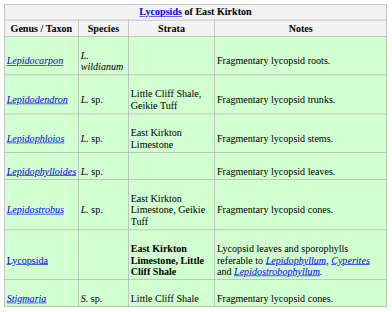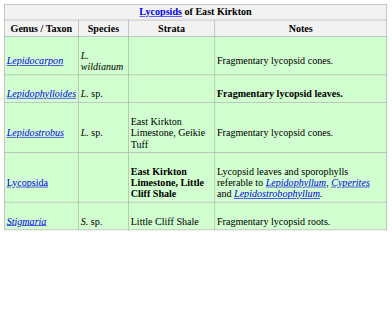(274, 61) Fragmentary lycopsid roots. -> (275, 61) Fragmentary lycopsid cones.
- row: (37, 100)
- row: (35, 138)
(276, 171) normal -> (280, 94) bold
(275, 299) Fragmentary lycopsid cones. -> (274, 221) Fragmentary lycopsid roots.
